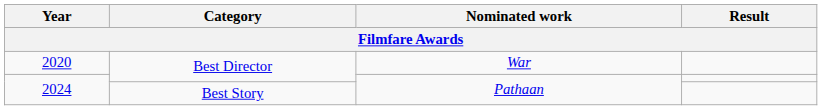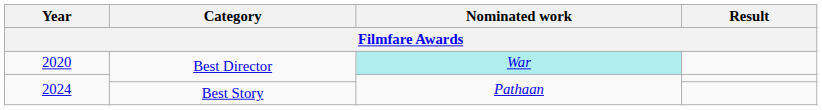(519, 62) no background -> (519, 62) paleturquoise background
